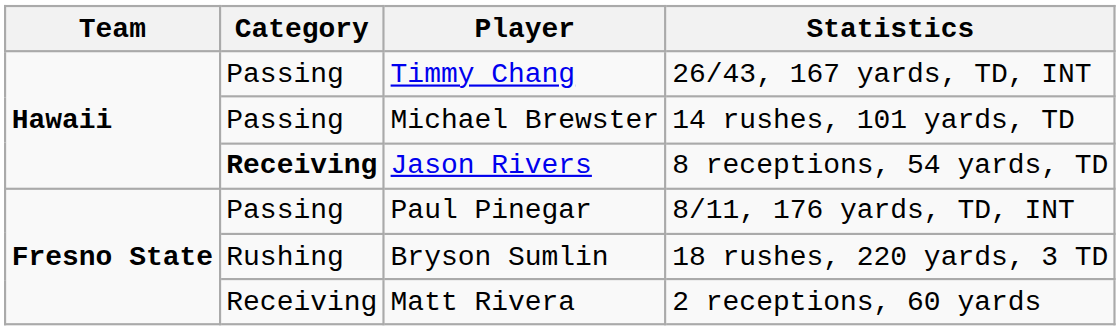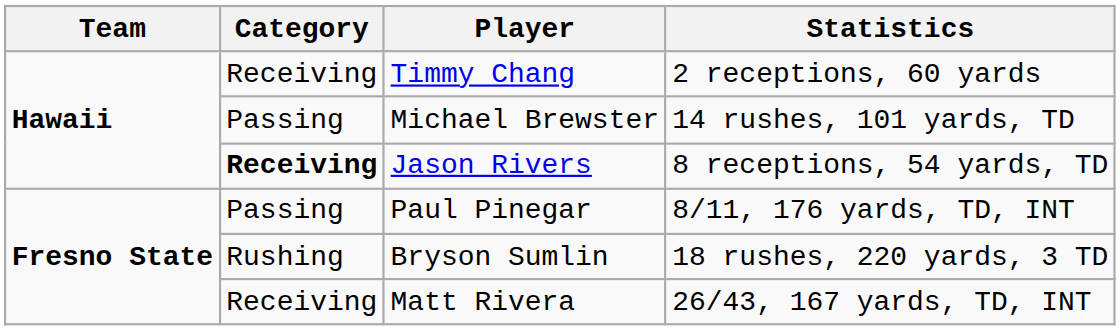(285, 74) Passing -> (302, 74) Receiving
(882, 74) 26/43, 167 yards, TD, INT -> (857, 74) 2 receptions, 60 yards
(857, 302) 2 receptions, 60 yards -> (882, 302) 26/43, 167 yards, TD, INT
